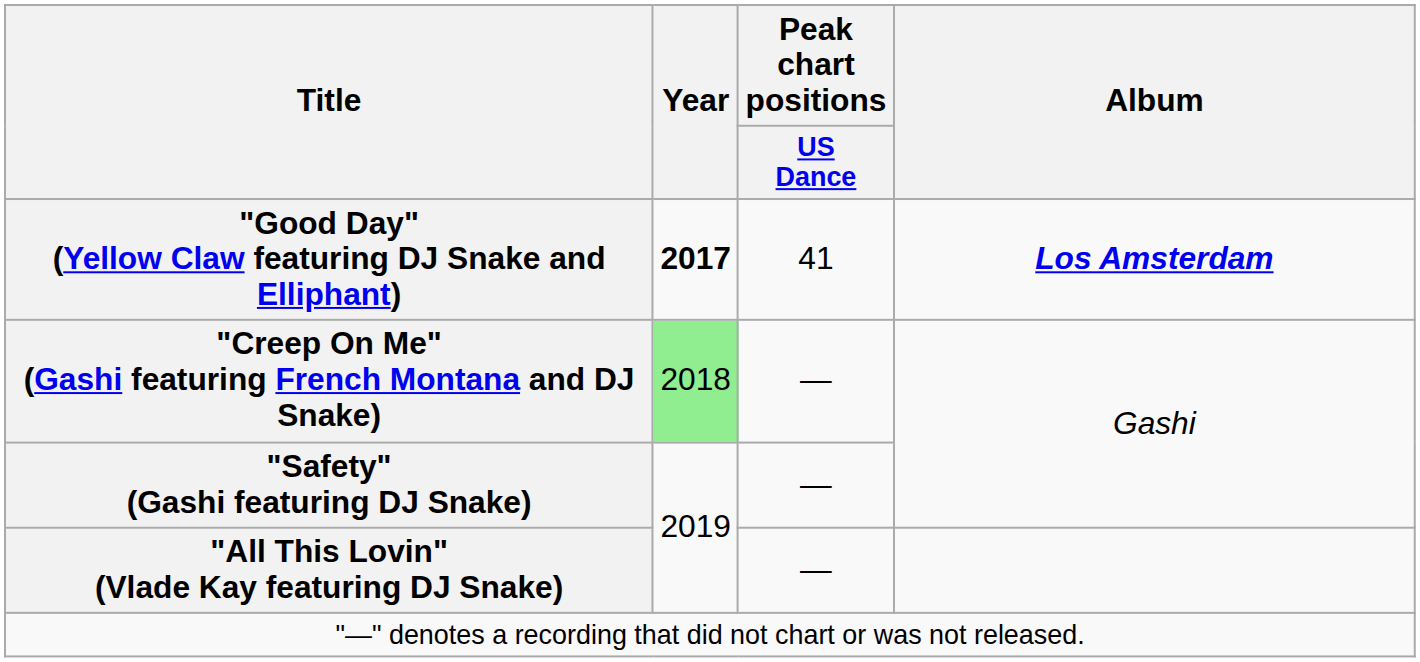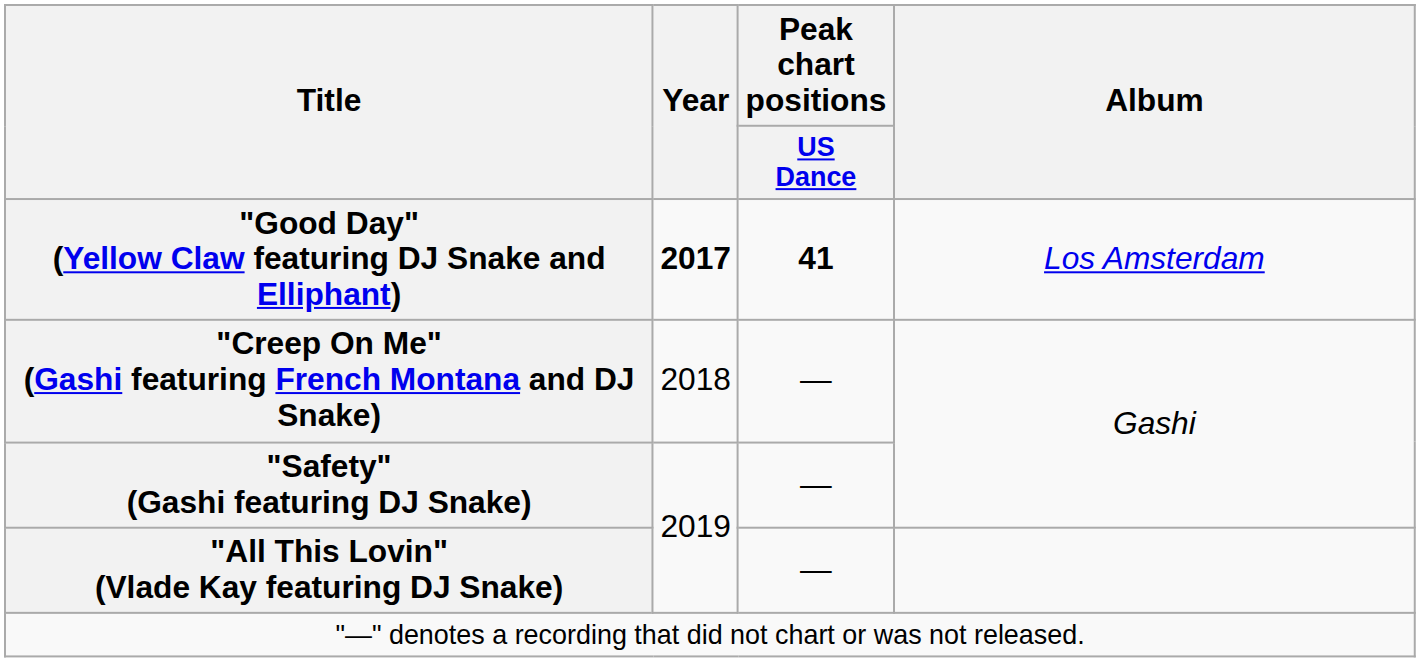(816, 258) normal -> (816, 258) bold
(1154, 258) bold -> (1154, 258) normal
(696, 380) lightgreen background -> (696, 380) no background
